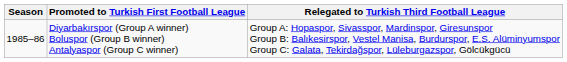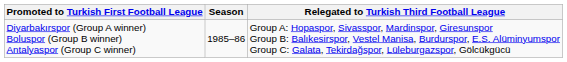columns swapped: (26, 12) <-> (147, 12)
